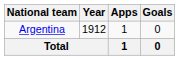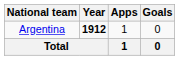(94, 30) normal -> (94, 30) bold
